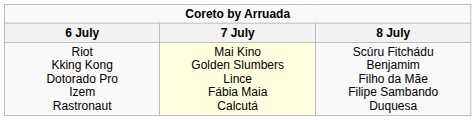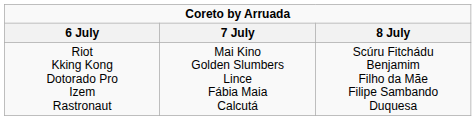(238, 79) lightyellow background -> (238, 79) no background
